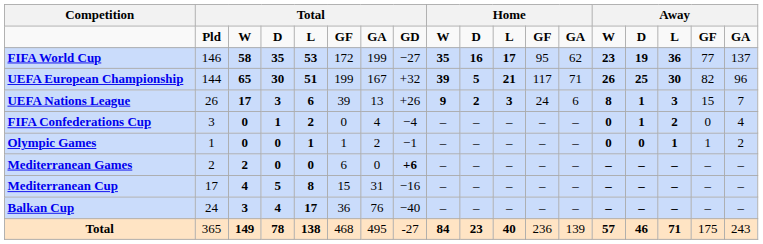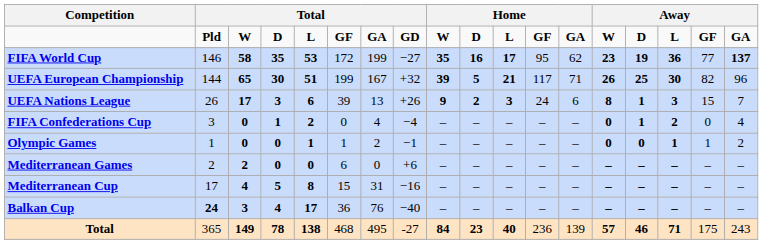(741, 58) normal -> (741, 58) bold
(410, 165) bold -> (410, 165) normal
(212, 207) normal -> (212, 207) bold
